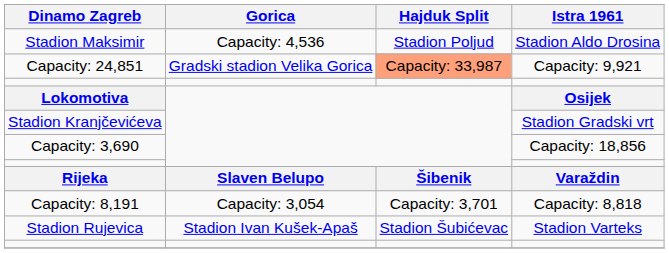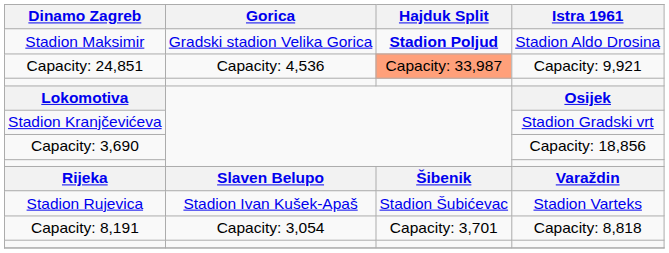(271, 41) Capacity: 4,536 -> (271, 41) Gradski stadion Velika Gorica
(444, 41) normal -> (444, 41) bold
(271, 66) Gradski stadion Velika Gorica -> (271, 66) Capacity: 4,536
rows swapped: (85, 228) <-> (85, 203)
